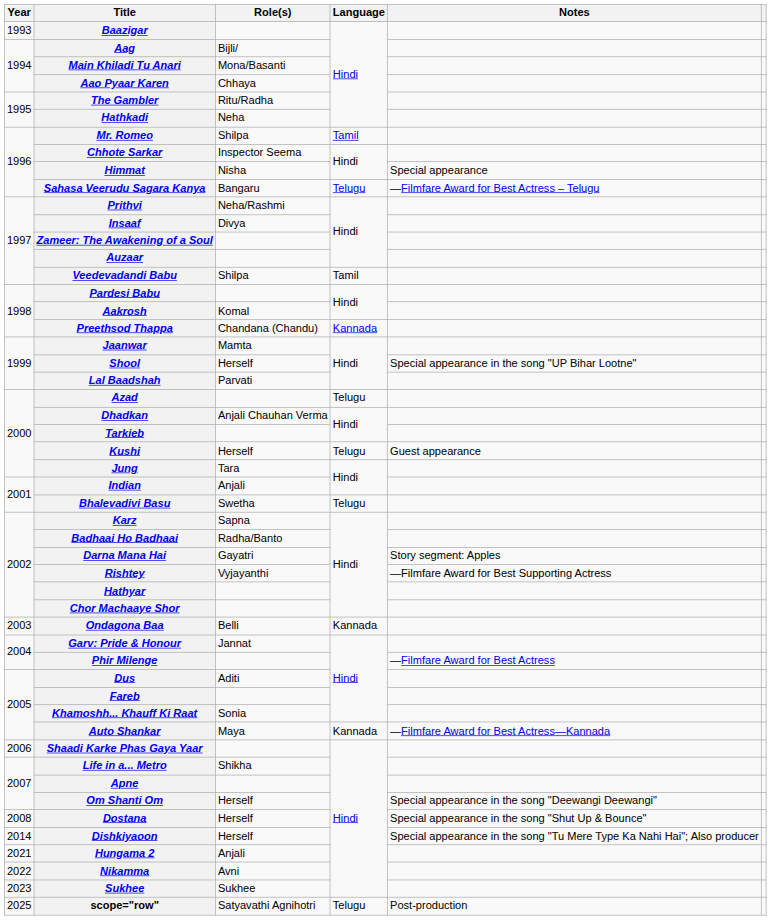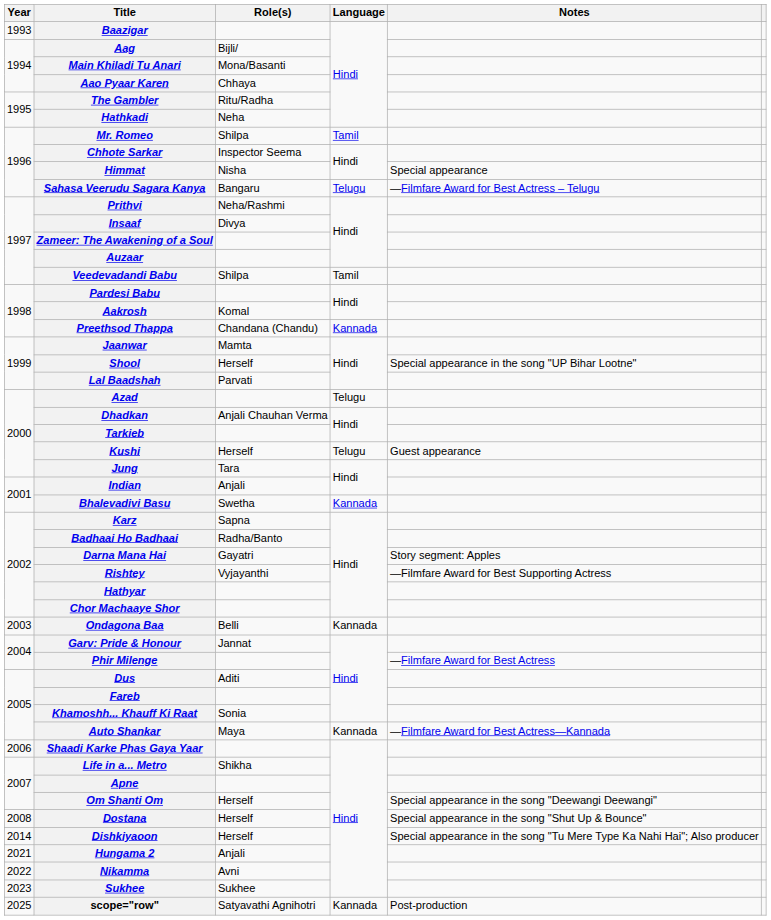(349, 503) Telugu -> (355, 503) Kannada
(349, 906) Telugu -> (355, 906) Kannada
